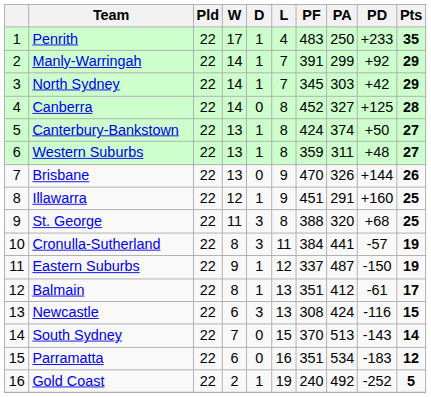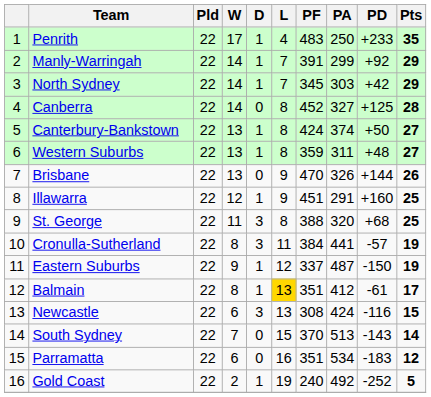(284, 289) no background -> (284, 289) gold background
